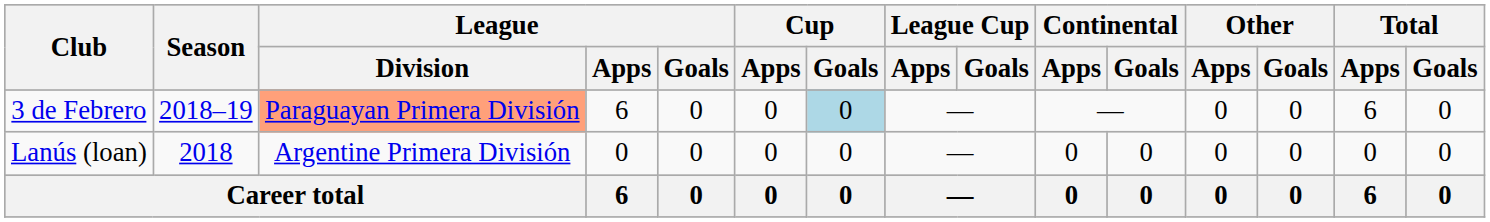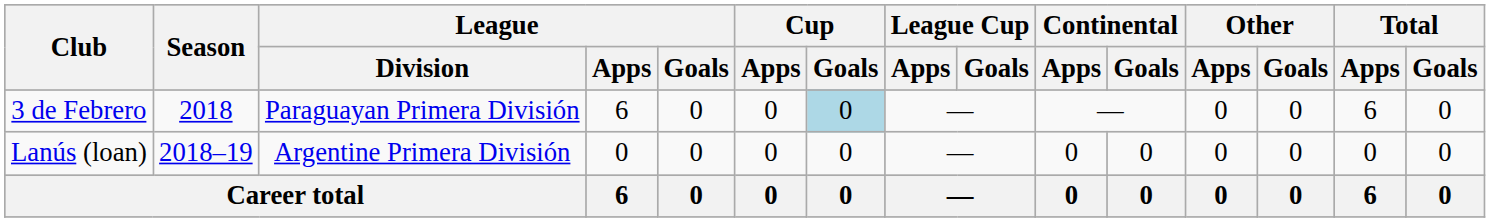(206, 110) 2018–19 -> (206, 110) 2018
(422, 110) lightsalmon background -> (422, 110) no background
(206, 152) 2018 -> (206, 152) 2018–19
